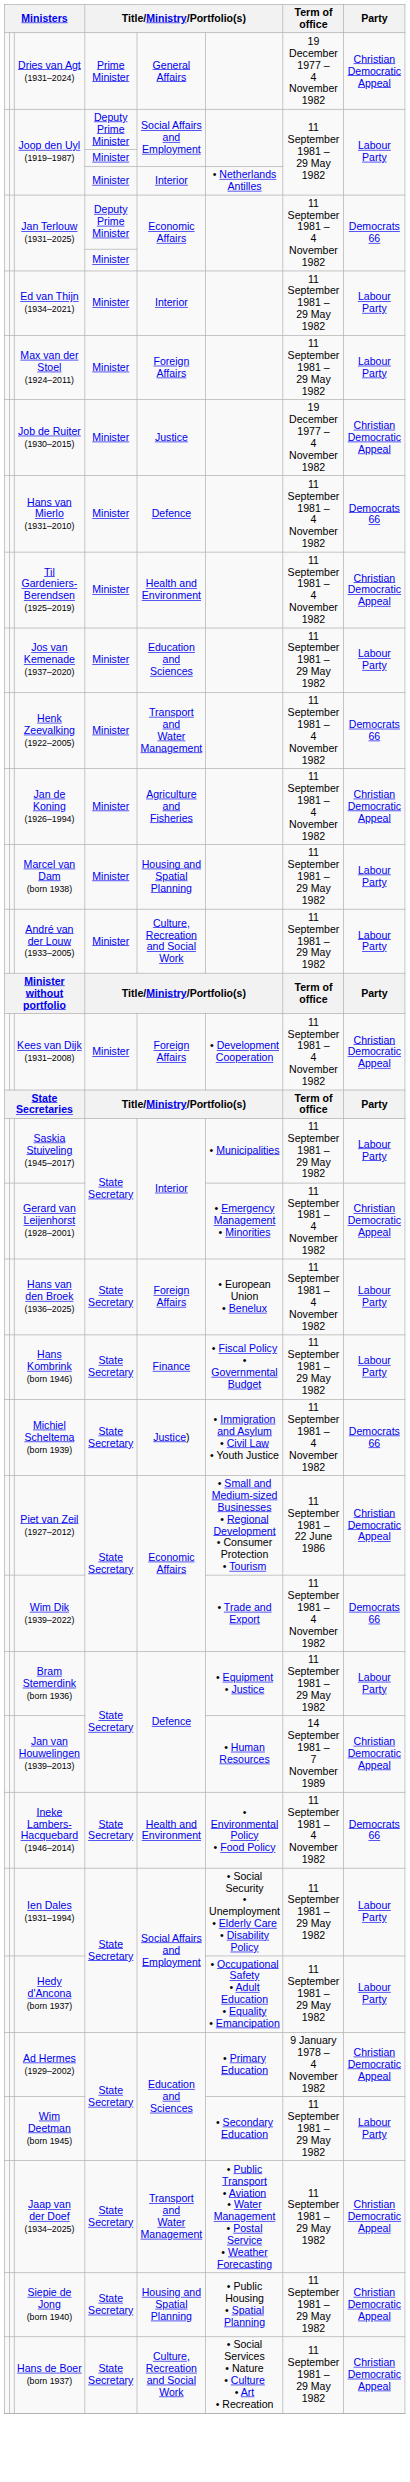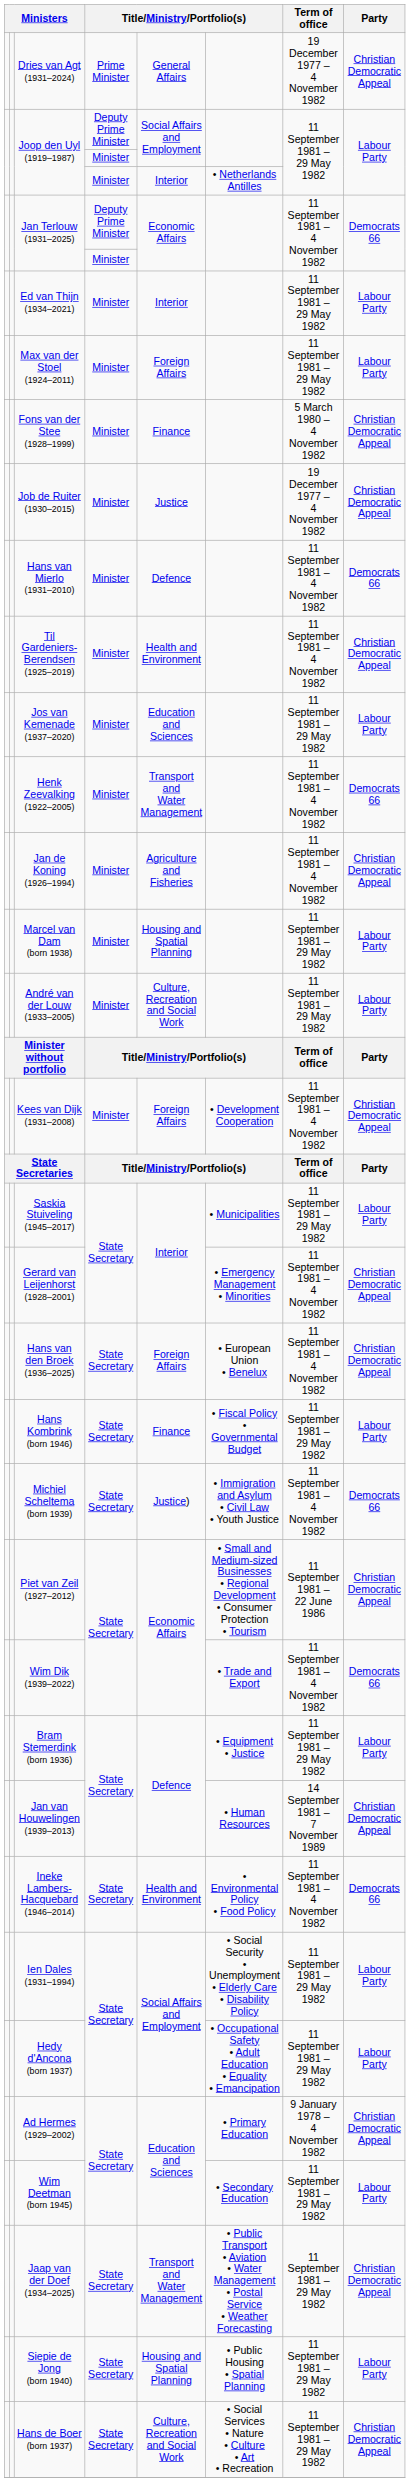+ row: (49, 431)
(374, 1297) Labour Party -> (374, 1361) Christian Democratic Appeal
(374, 2304) Christian Democratic Appeal -> (374, 2369) Labour Party
